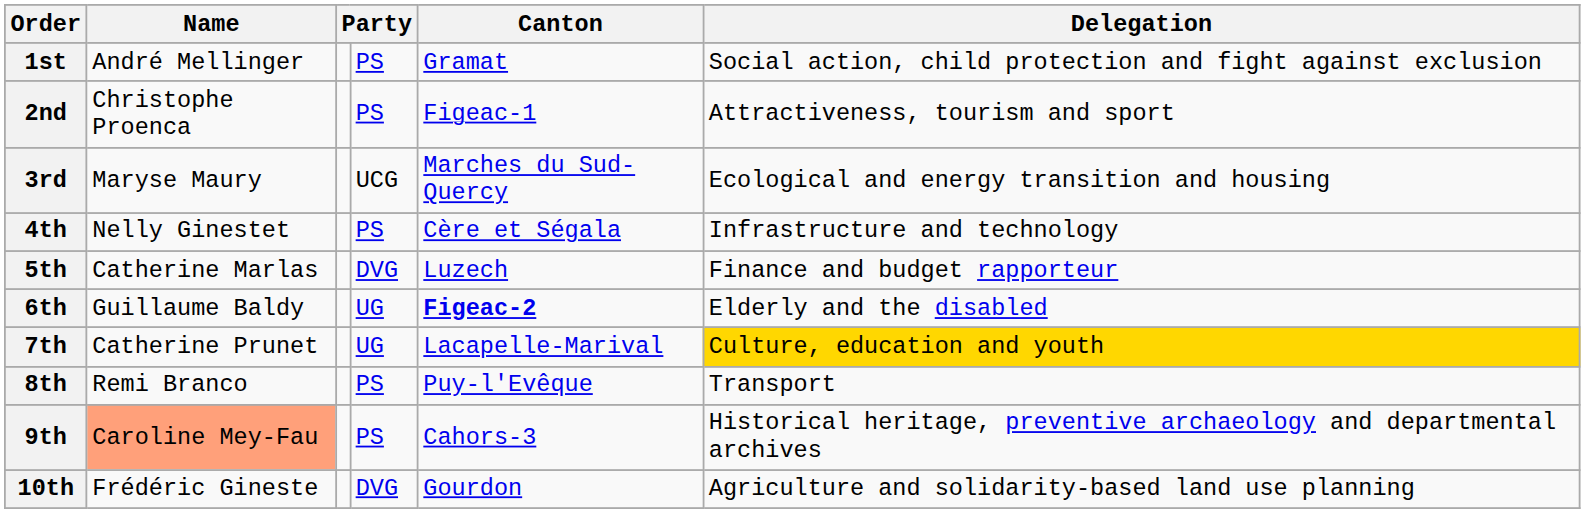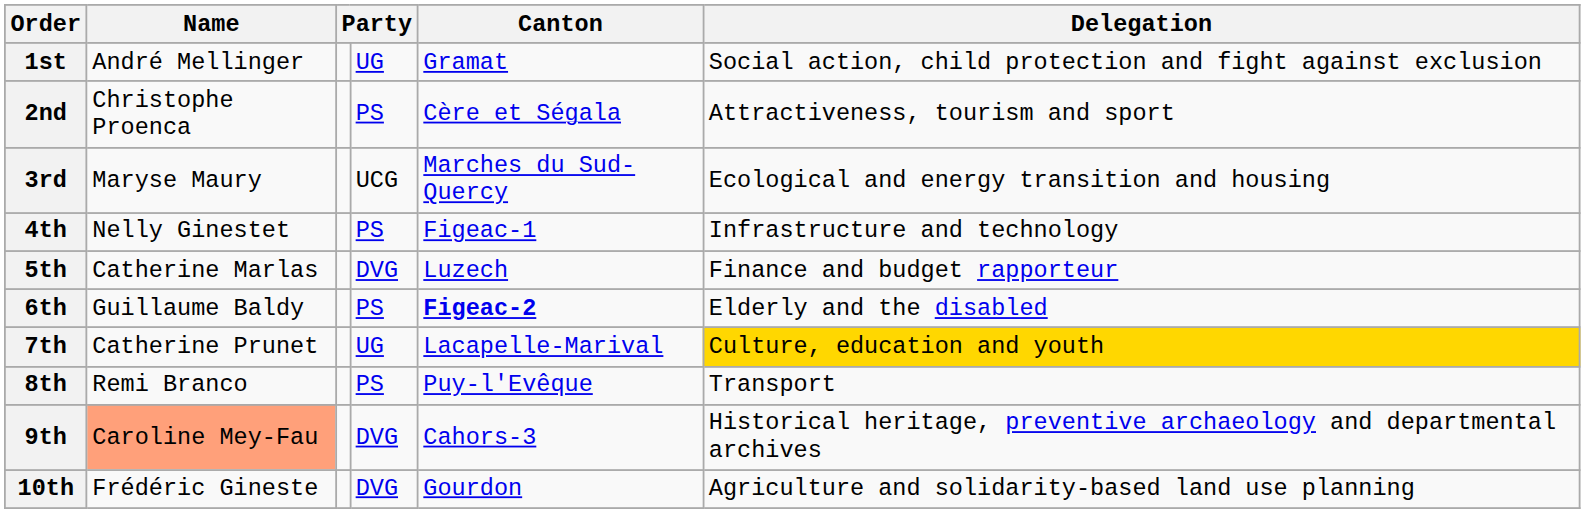(370, 62) PS -> (370, 62) UG
(480, 114) Figeac-1 -> (522, 114) Cère et Ségala
(522, 232) Cère et Ségala -> (480, 232) Figeac-1
(370, 308) UG -> (370, 308) PS
(370, 437) PS -> (377, 437) DVG
